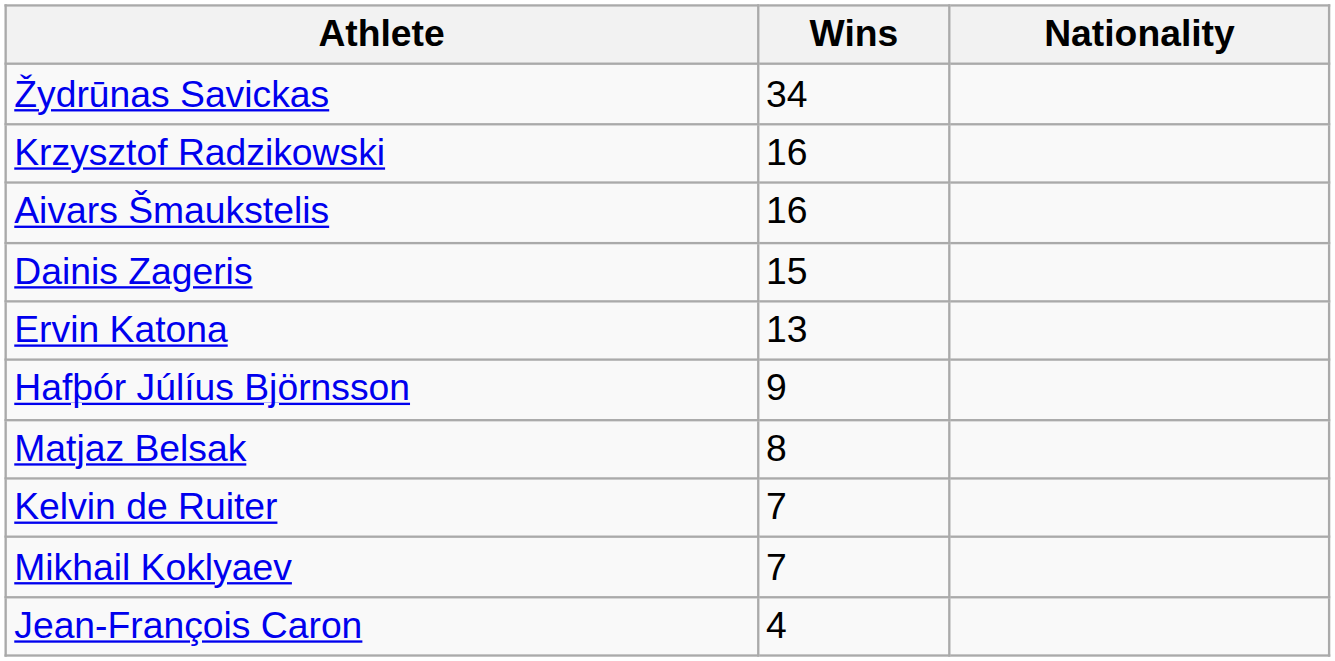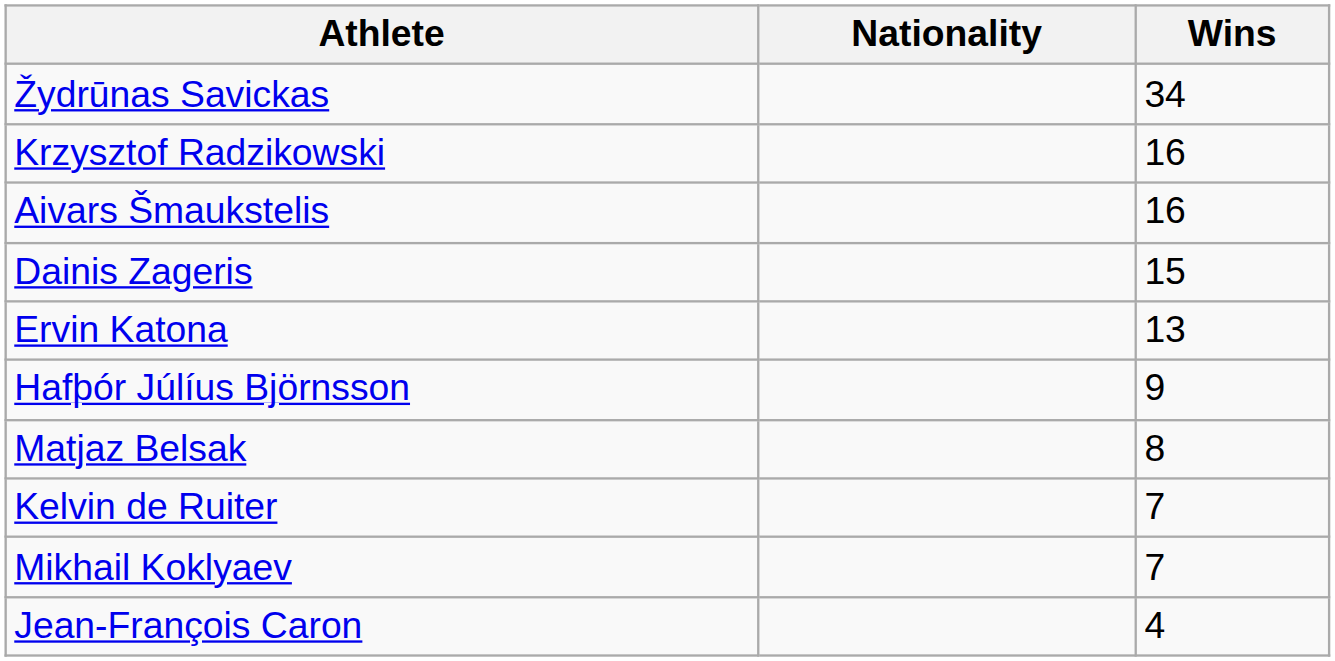columns swapped: (1139, 34) <-> (854, 34)
